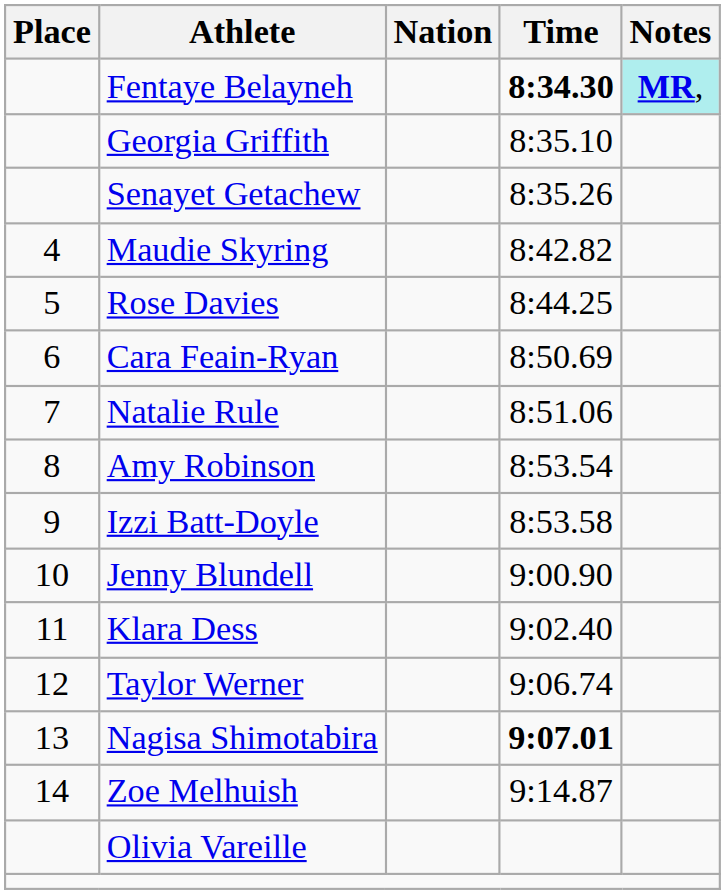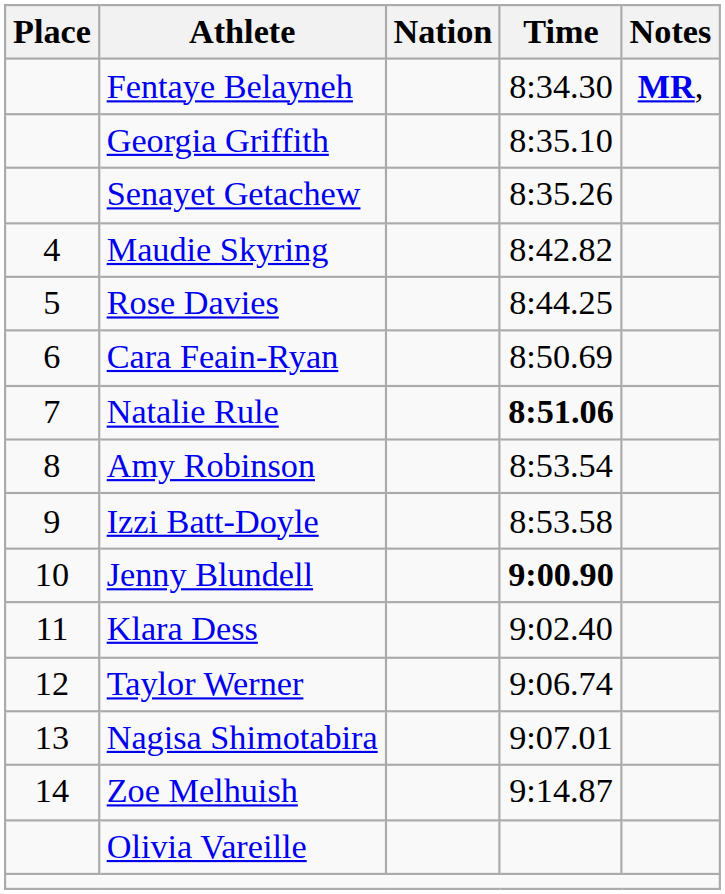(561, 85) bold -> (561, 85) normal
(670, 85) paleturquoise background -> (670, 85) no background
(561, 411) normal -> (561, 411) bold
(561, 574) normal -> (561, 574) bold
(561, 737) bold -> (561, 737) normal
